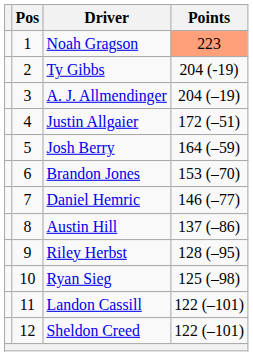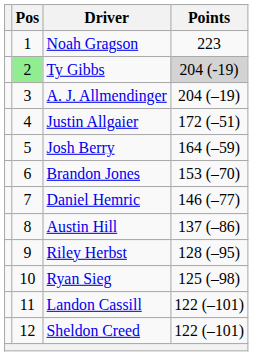(209, 43) lightsalmon background -> (209, 43) no background
(27, 69) no background -> (27, 69) lightgreen background
(209, 69) no background -> (209, 69) lightgrey background
